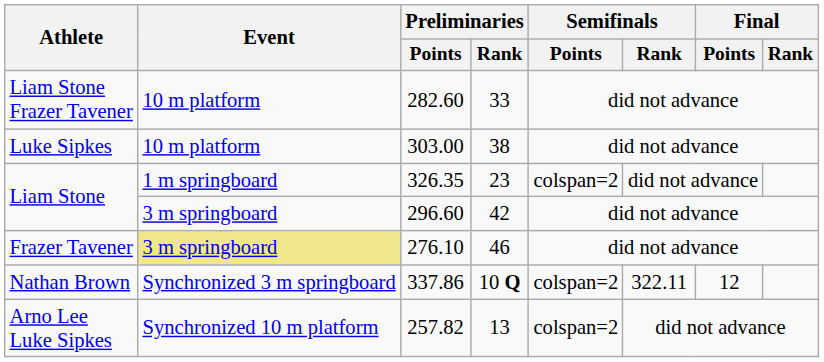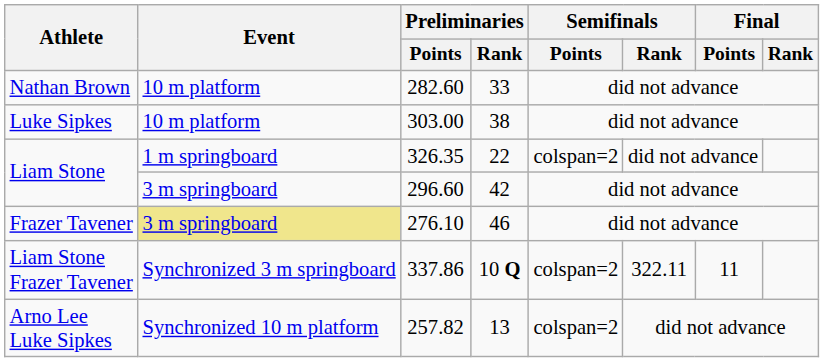(71, 100) Liam Stone Frazer Tavener -> (70, 87) Nathan Brown
(500, 180) 23 -> (500, 155) 22
(70, 282) Nathan Brown -> (71, 269) Liam Stone Frazer Tavener
(729, 282) 12 -> (729, 269) 11
